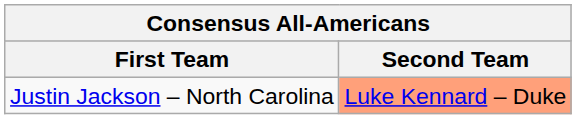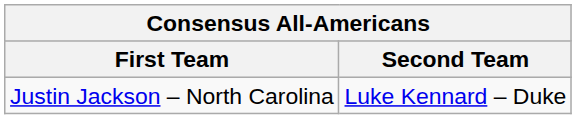(455, 96) lightsalmon background -> (455, 96) no background
